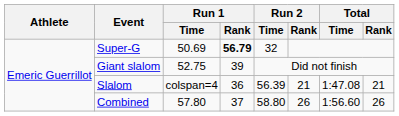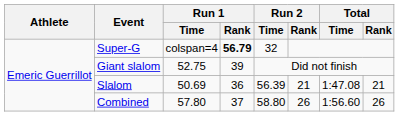(192, 49) 50.69 -> (192, 49) colspan=4
(192, 85) colspan=4 -> (192, 85) 50.69
